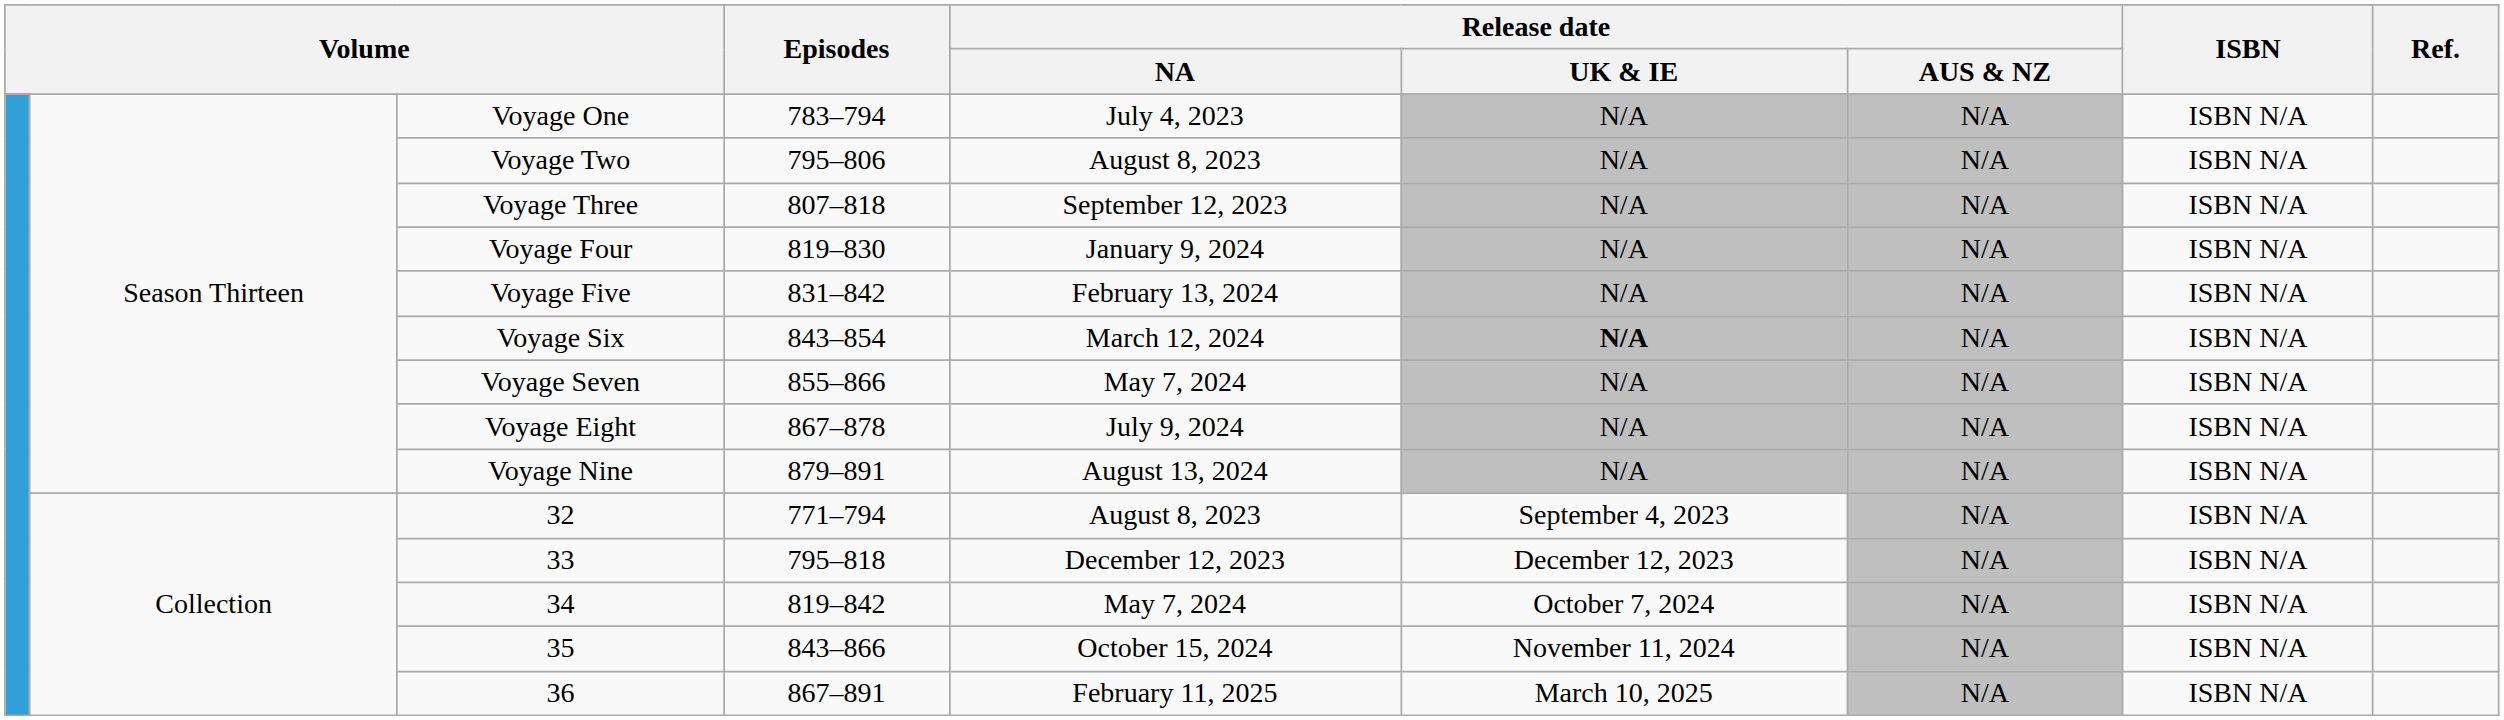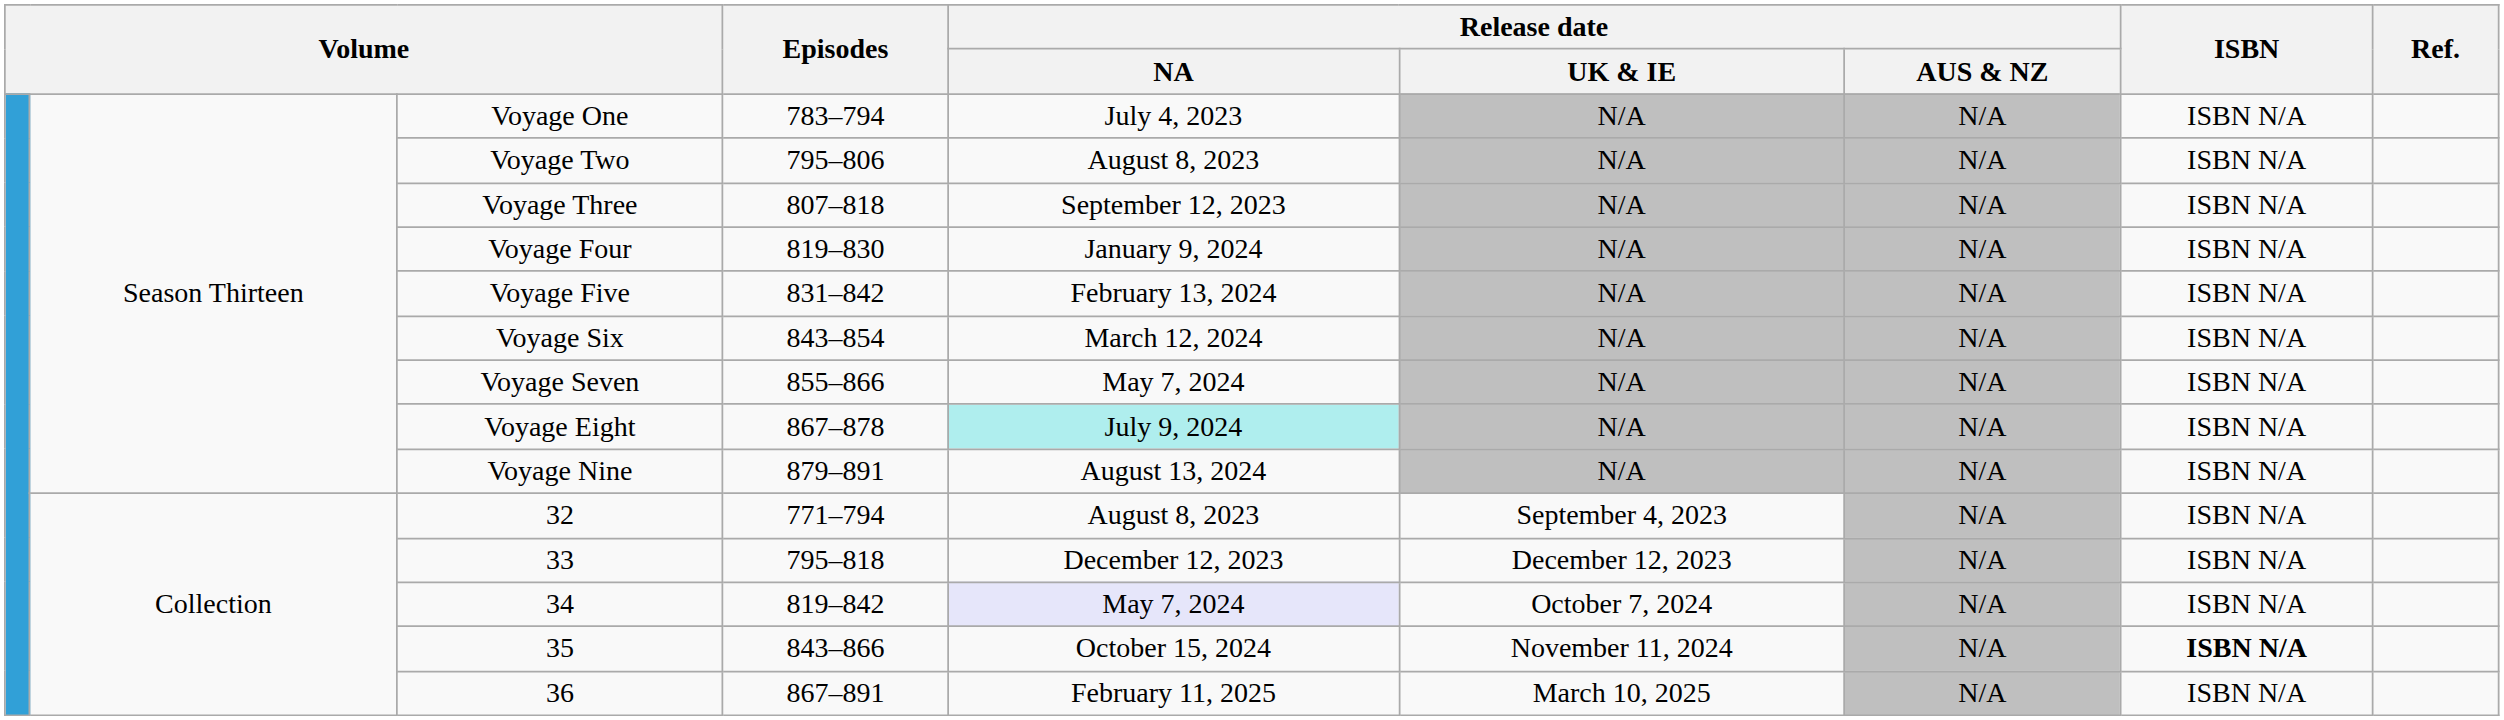(1624, 337) bold -> (1622, 337) normal
(1175, 426) no background -> (1173, 426) paleturquoise background
(1175, 603) no background -> (1173, 603) lavender background
(2248, 648) normal -> (2247, 648) bold
